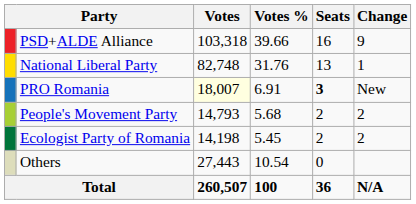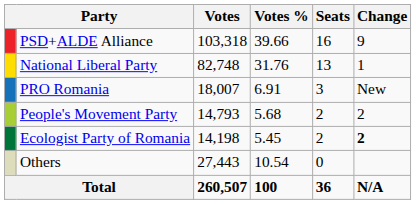(218, 89) lightyellow background -> (218, 89) no background
(320, 89) bold -> (320, 89) normal
(361, 138) normal -> (361, 138) bold
